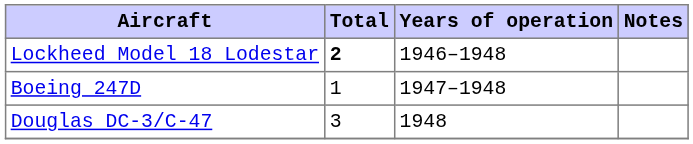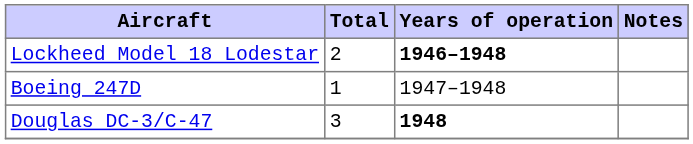(336, 55) bold -> (336, 55) normal
(453, 55) normal -> (453, 55) bold
(423, 122) normal -> (423, 122) bold
